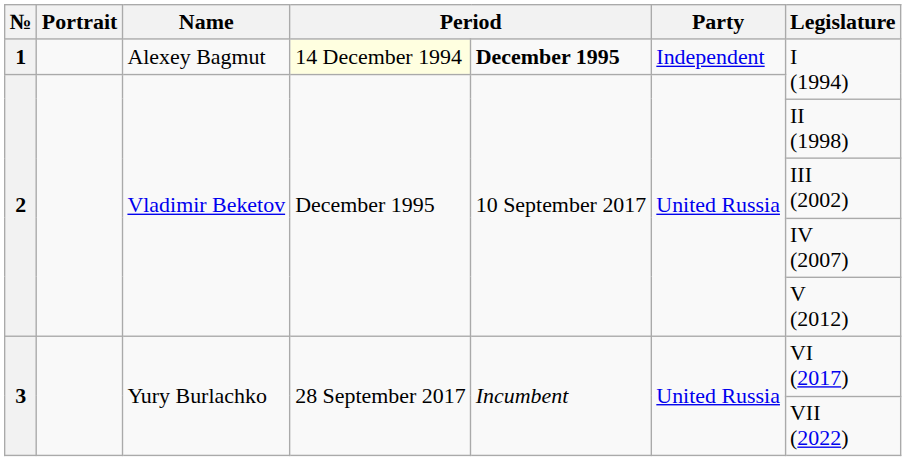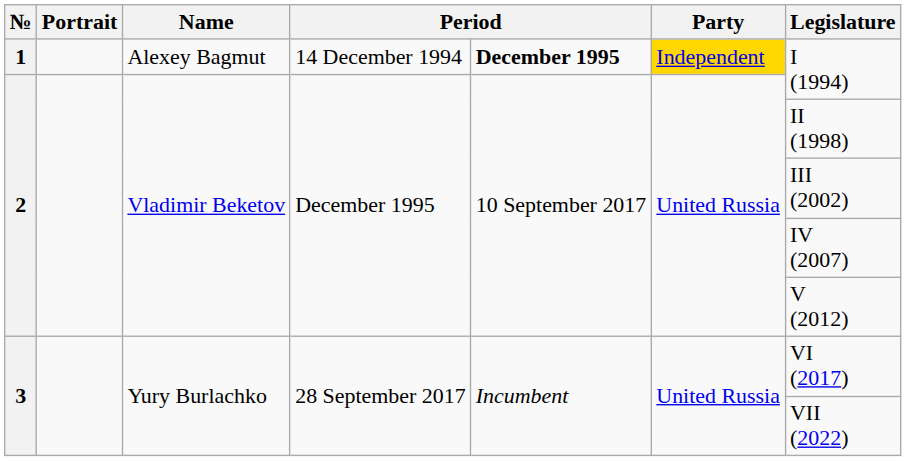(379, 56) lightyellow background -> (379, 56) no background
(711, 56) no background -> (711, 56) gold background
